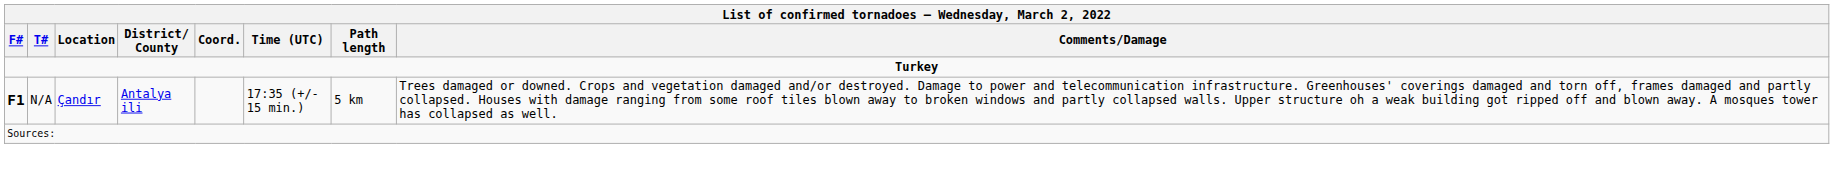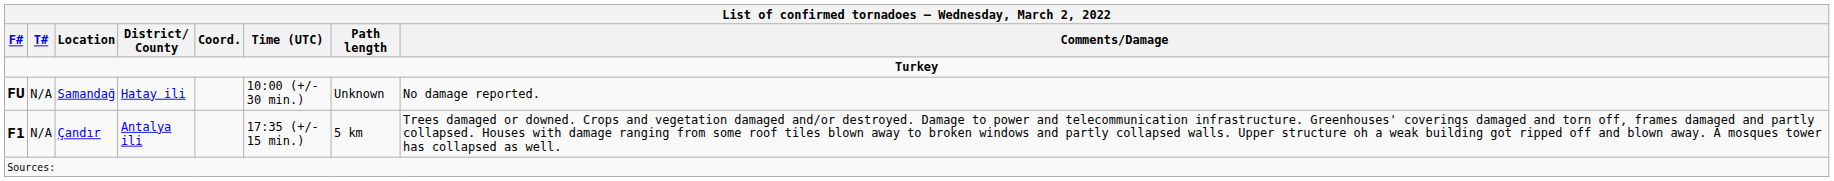+ row: (16, 93)
